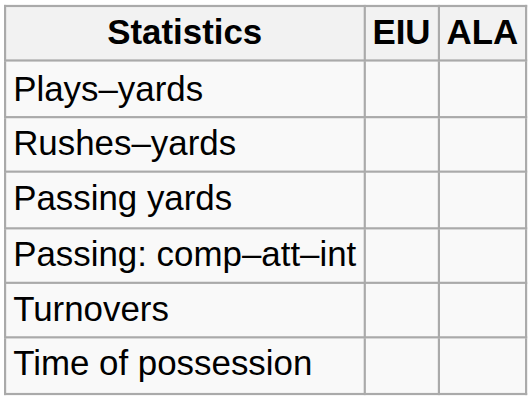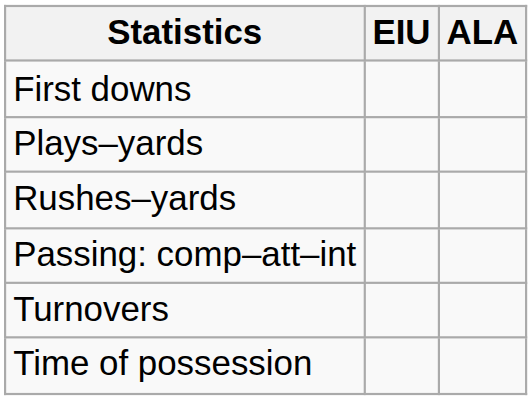+ row: (102, 88)
- row: (123, 198)
